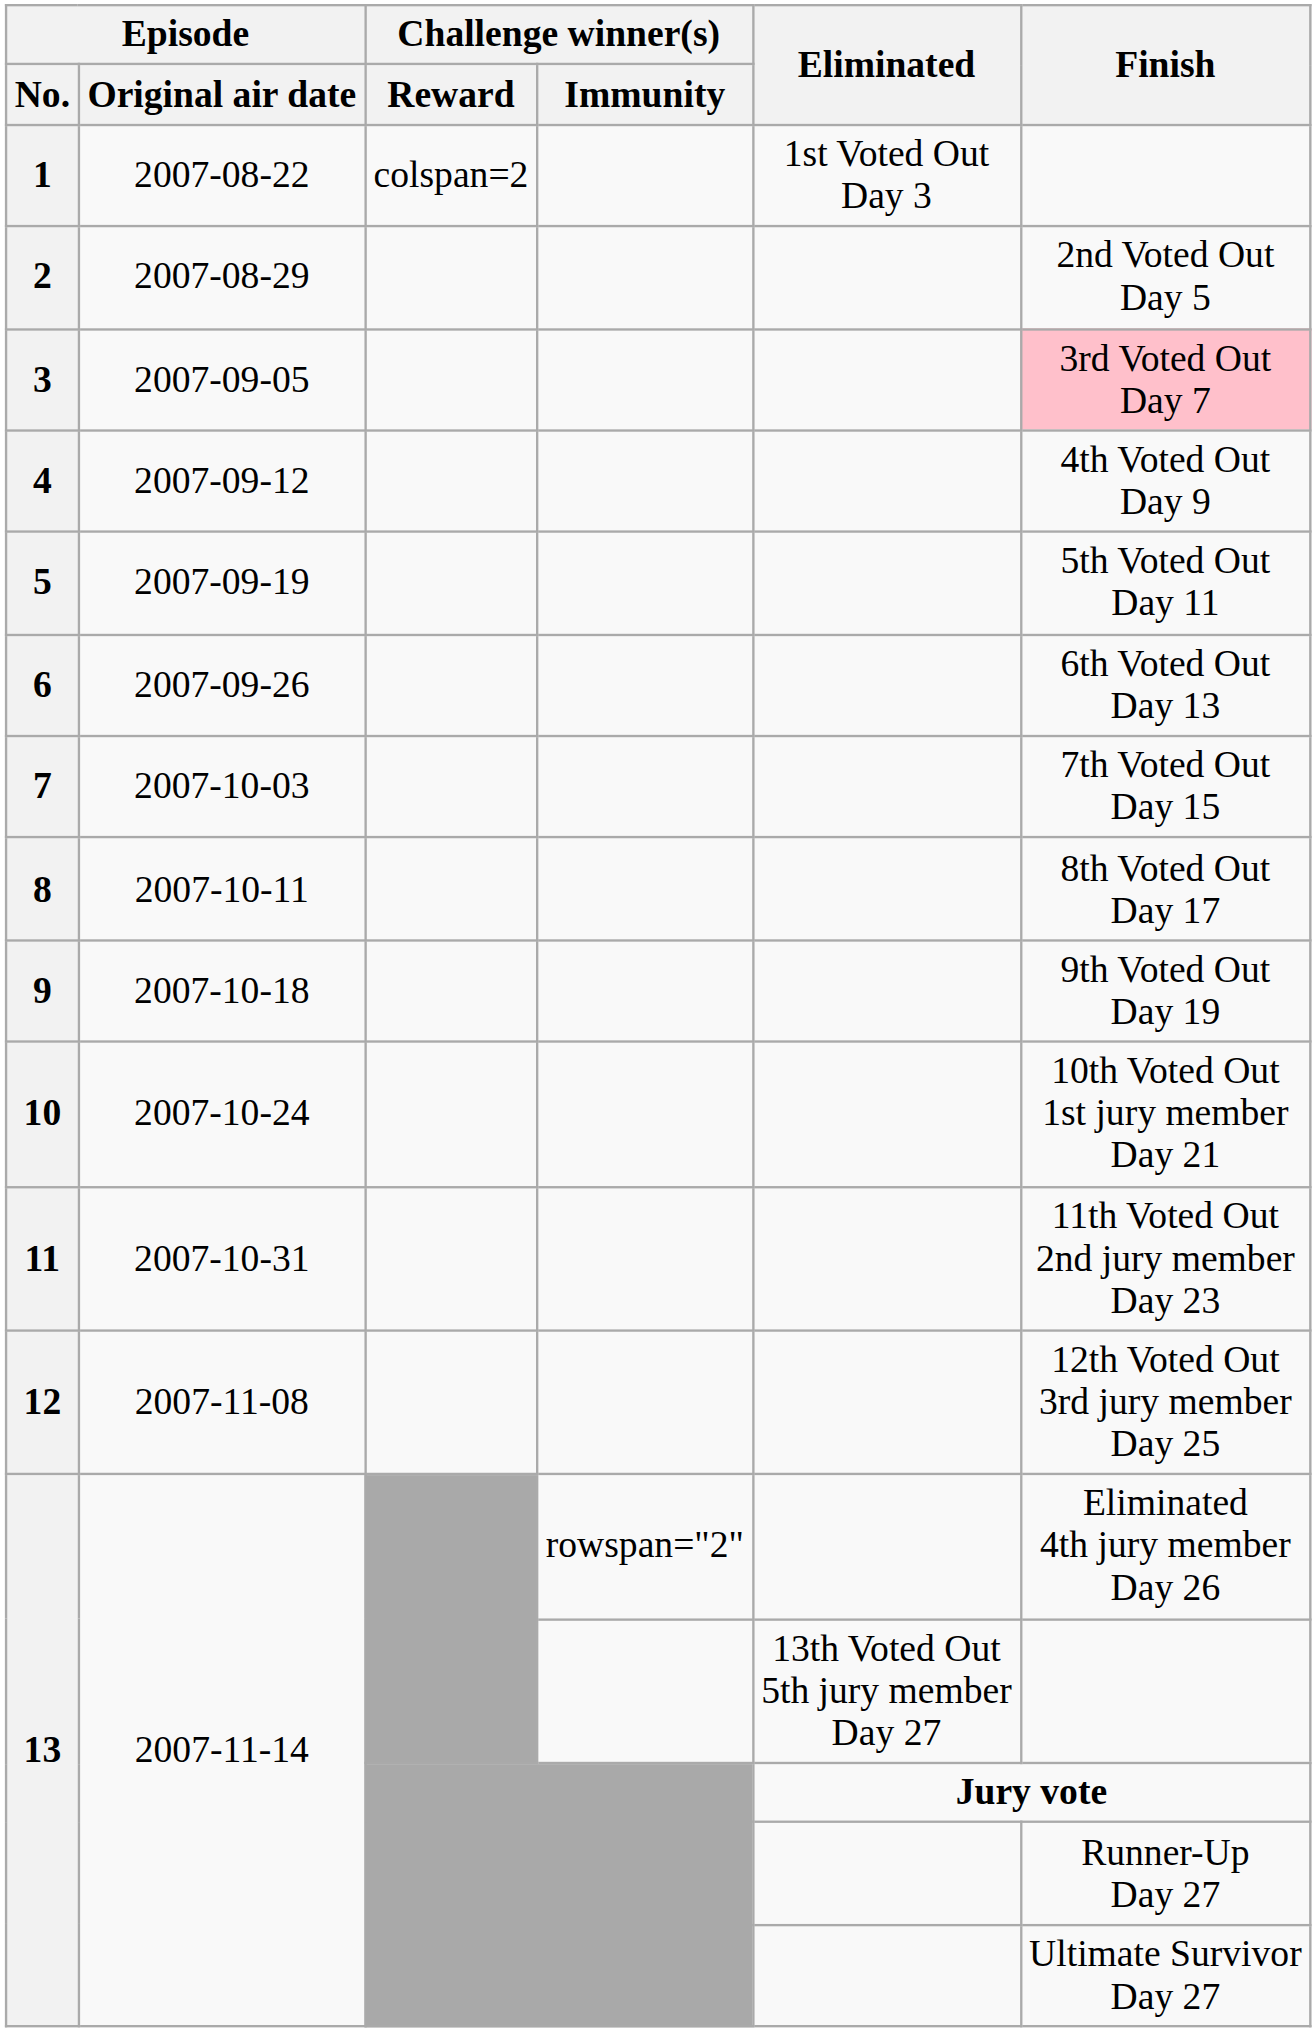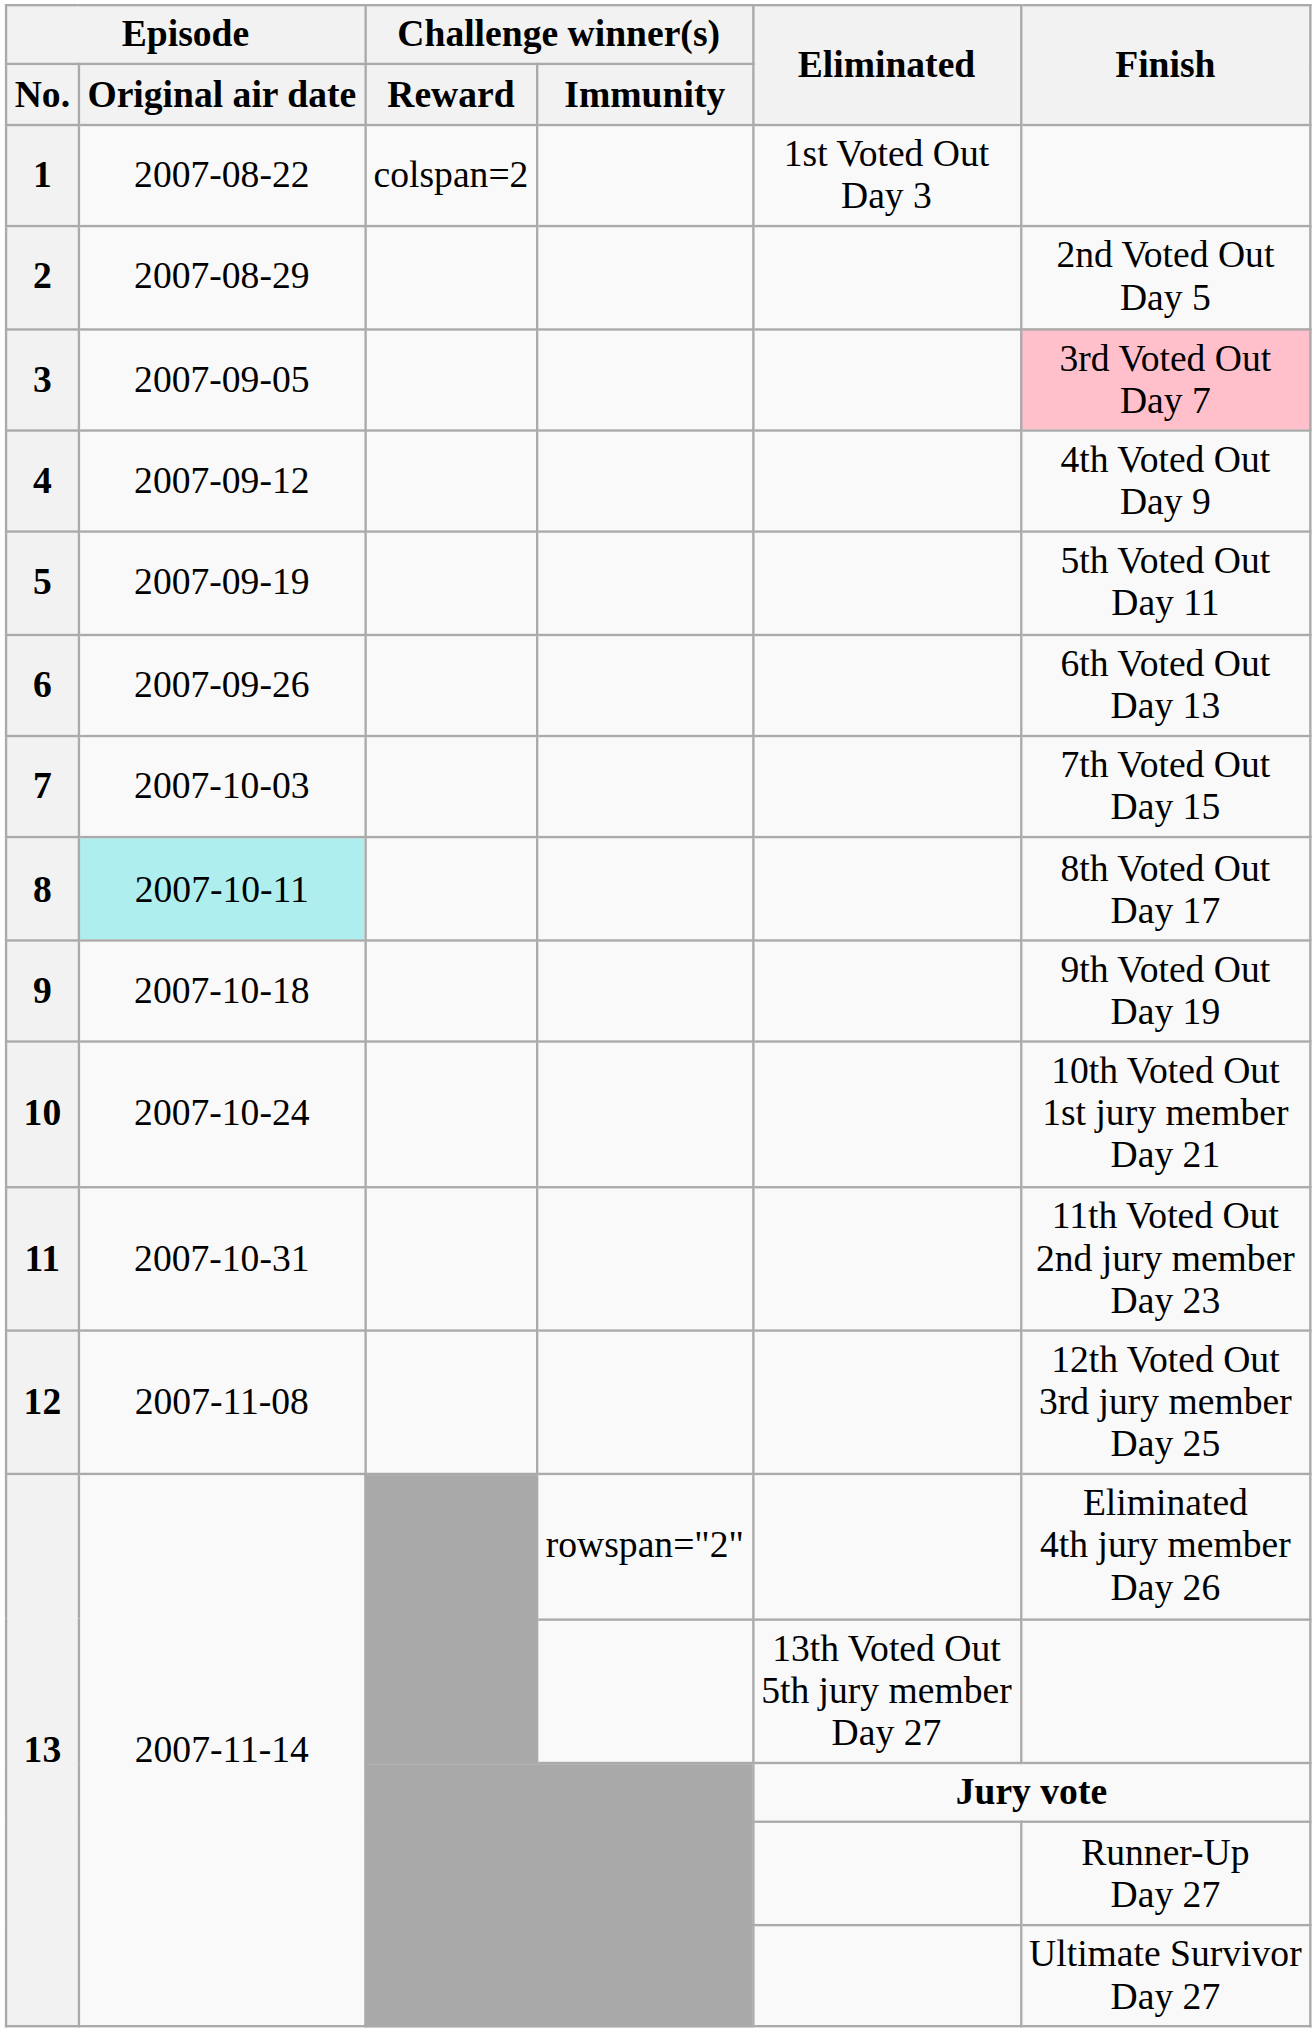(222, 888) no background -> (222, 888) paleturquoise background
